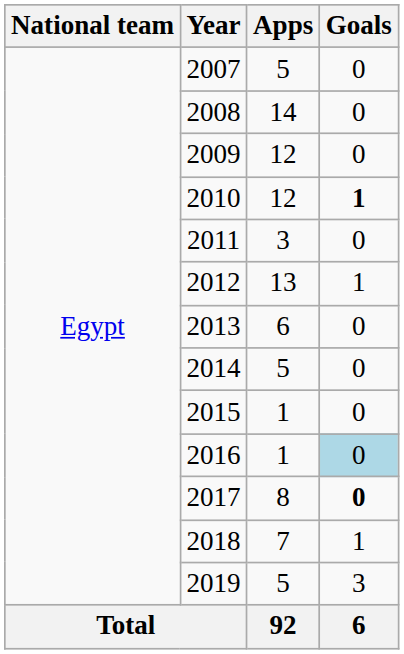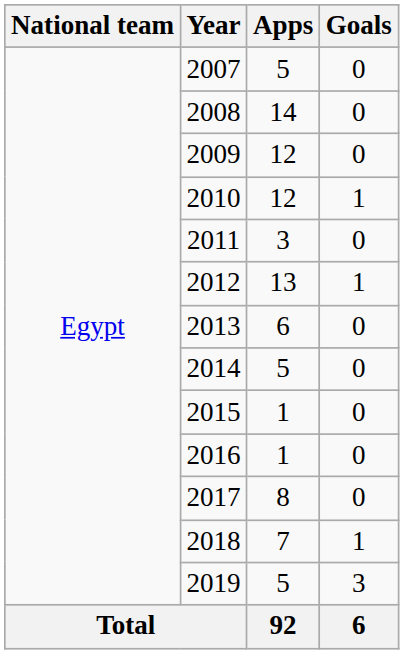(359, 197) bold -> (359, 197) normal
(359, 454) lightblue background -> (359, 454) no background
(359, 497) bold -> (359, 497) normal
